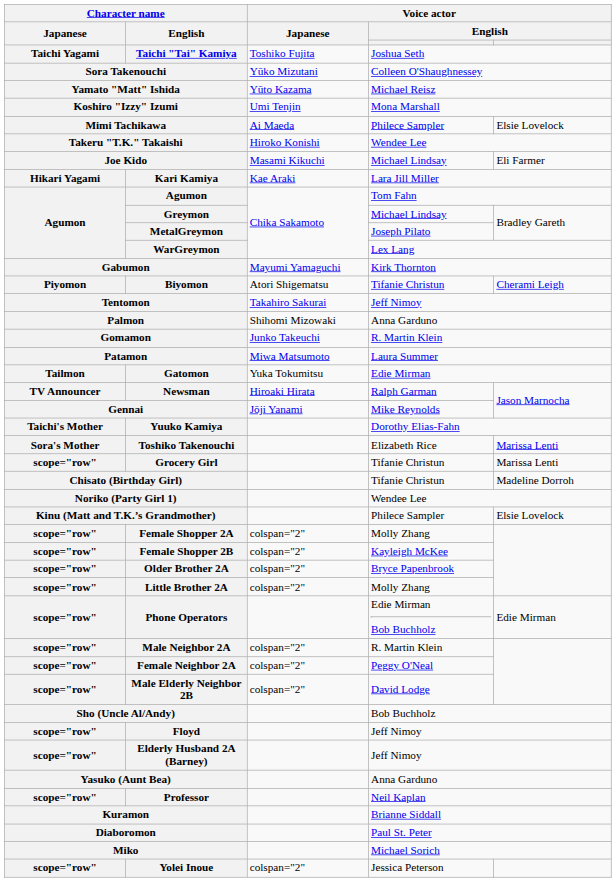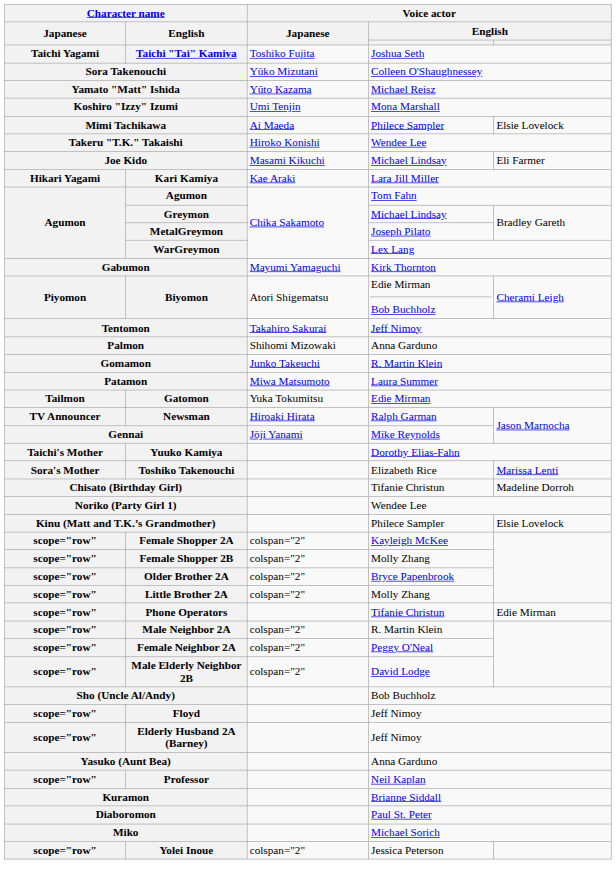(408, 284) Tifanie Christun -> (431, 297) Edie Mirman Bob Buchholz
- row: (186, 462)
(400, 533) Molly Zhang -> (409, 541) Kayleigh McKee
(409, 551) Kayleigh McKee -> (400, 558) Molly Zhang
(431, 617) Edie Mirman Bob Buchholz -> (408, 612) Tifanie Christun
